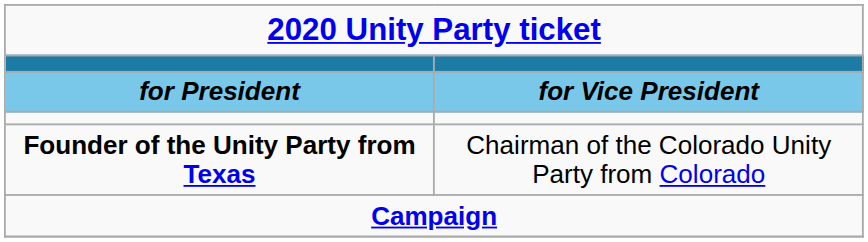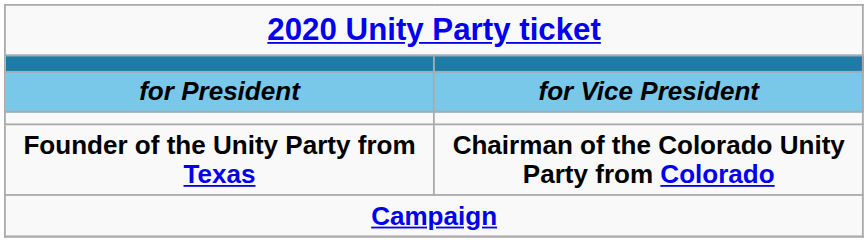(649, 160) normal -> (649, 160) bold
